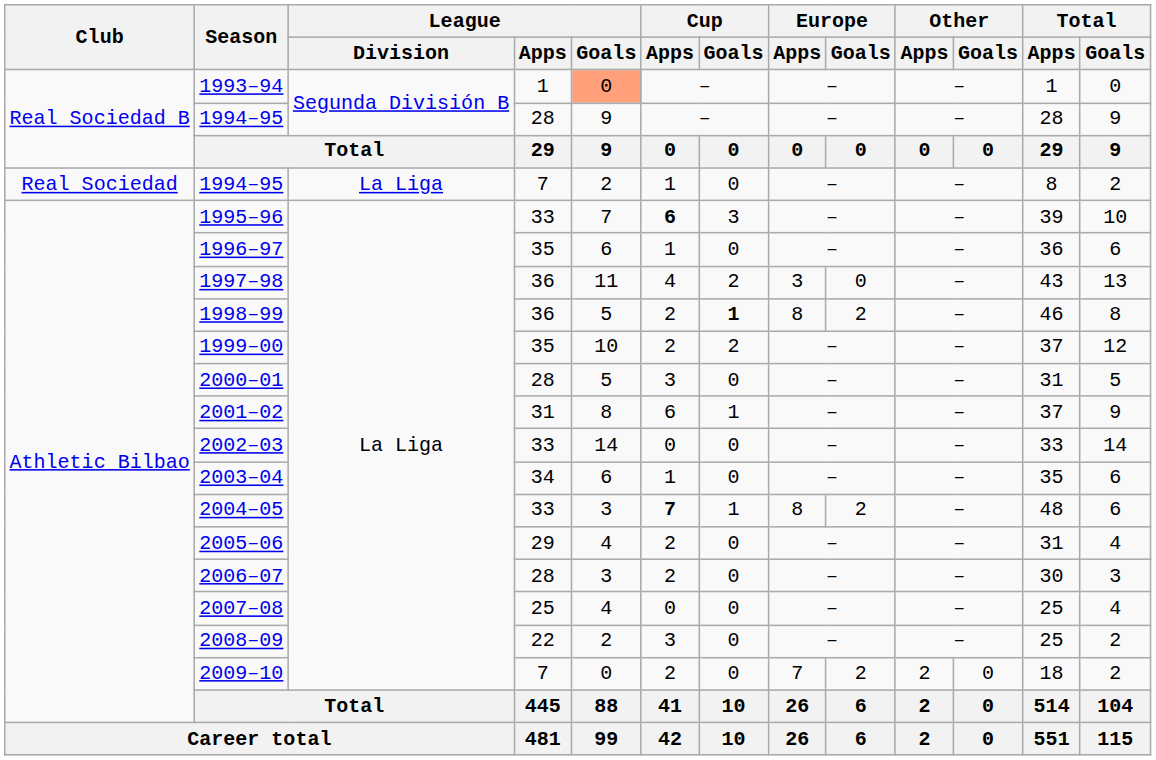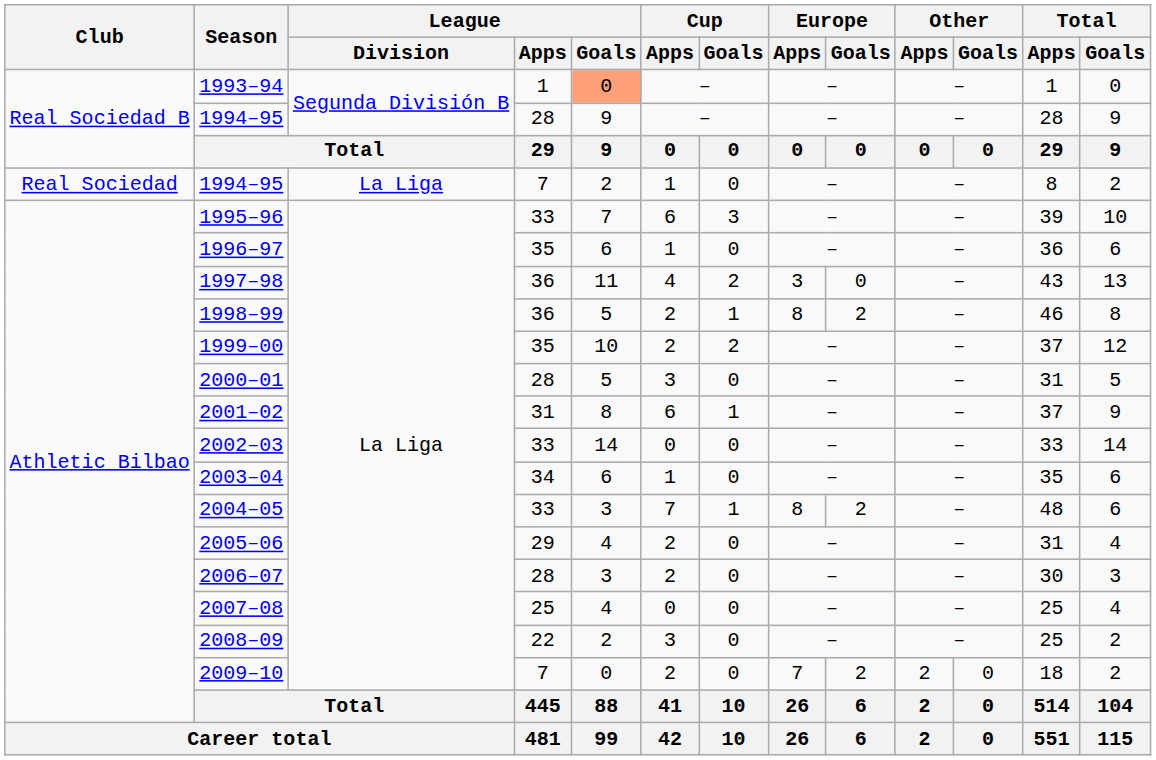(670, 217) bold -> (670, 217) normal
(734, 315) bold -> (734, 315) normal
(670, 511) bold -> (670, 511) normal
